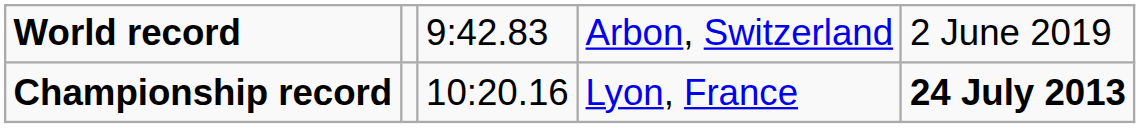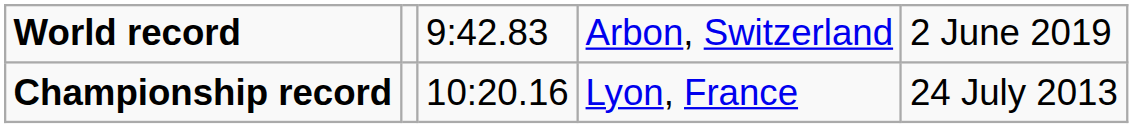(1018, 91) bold -> (1014, 91) normal
